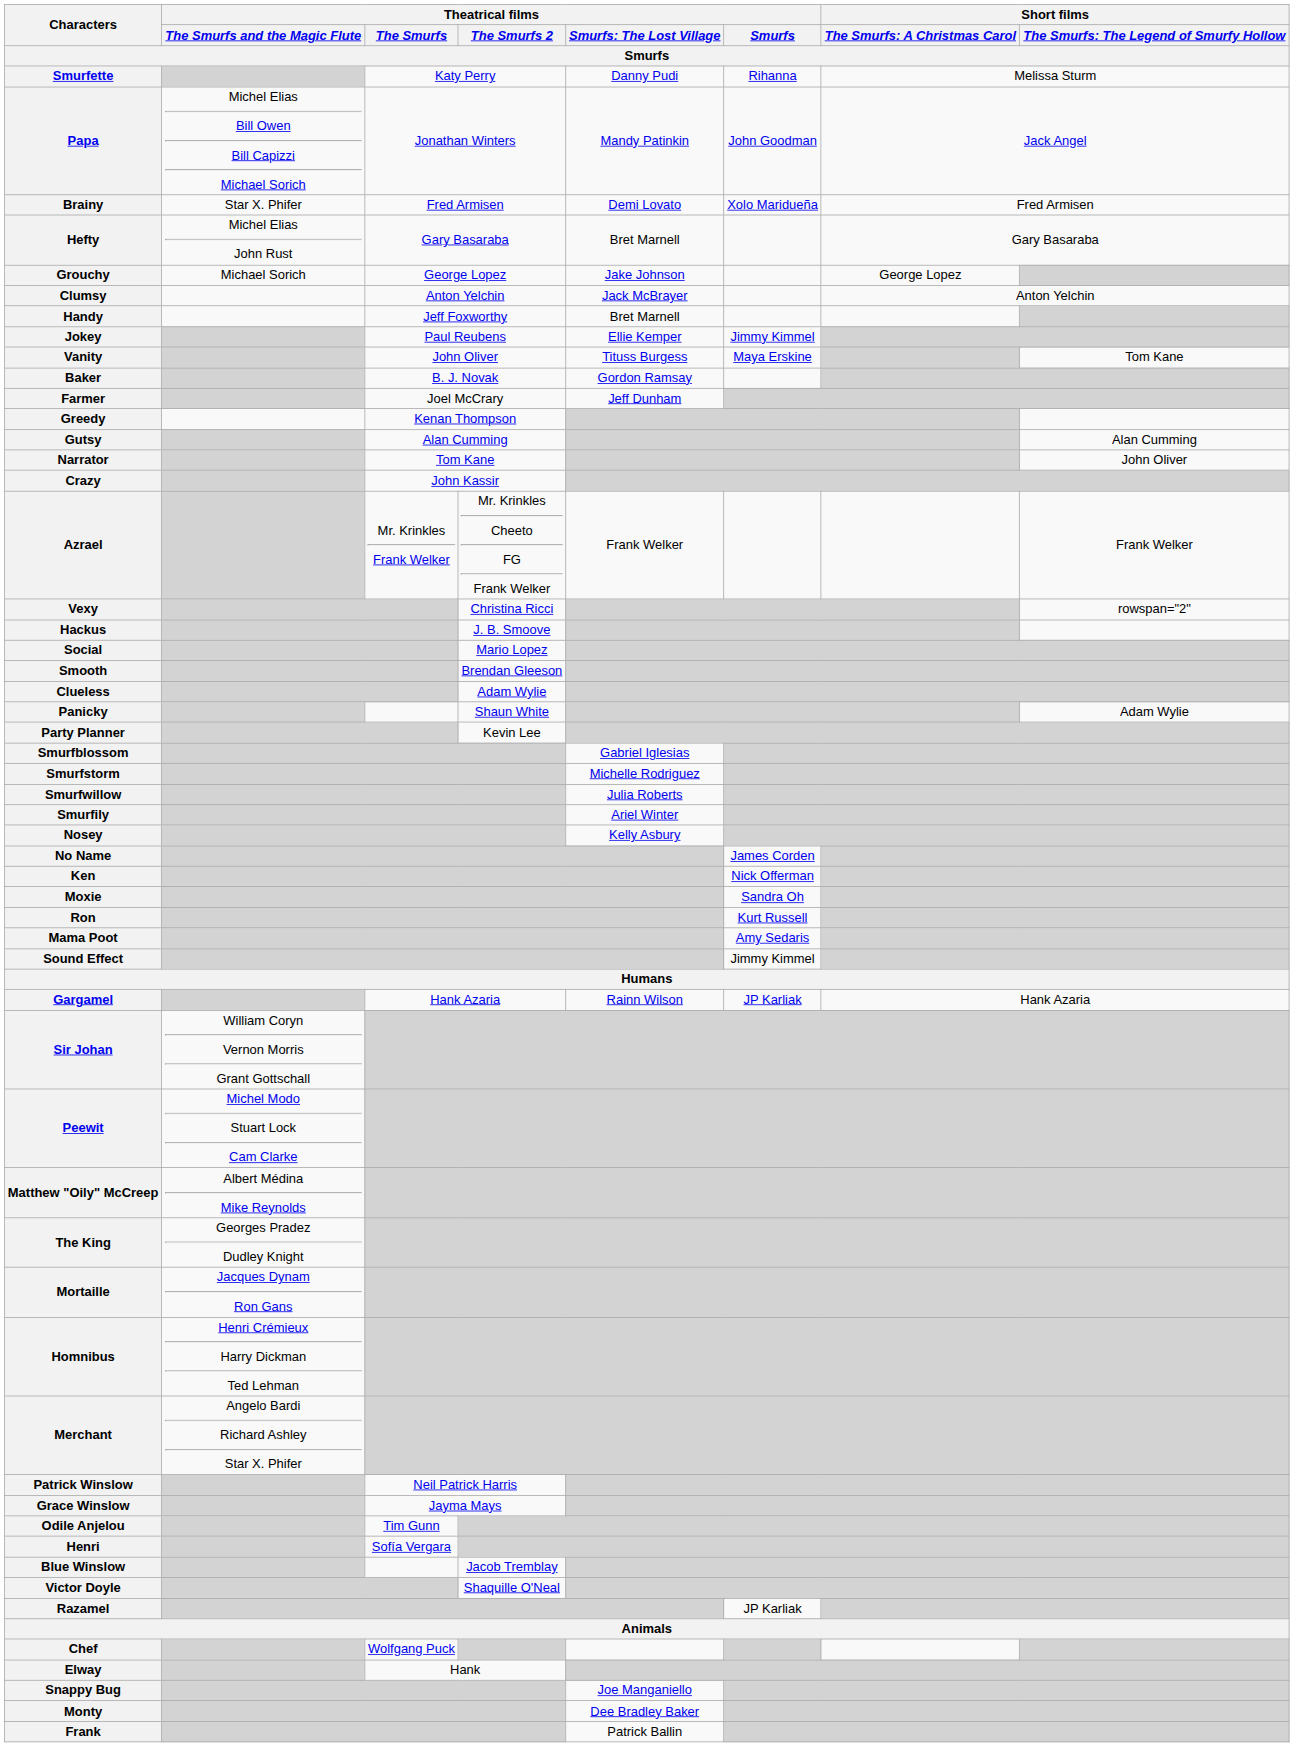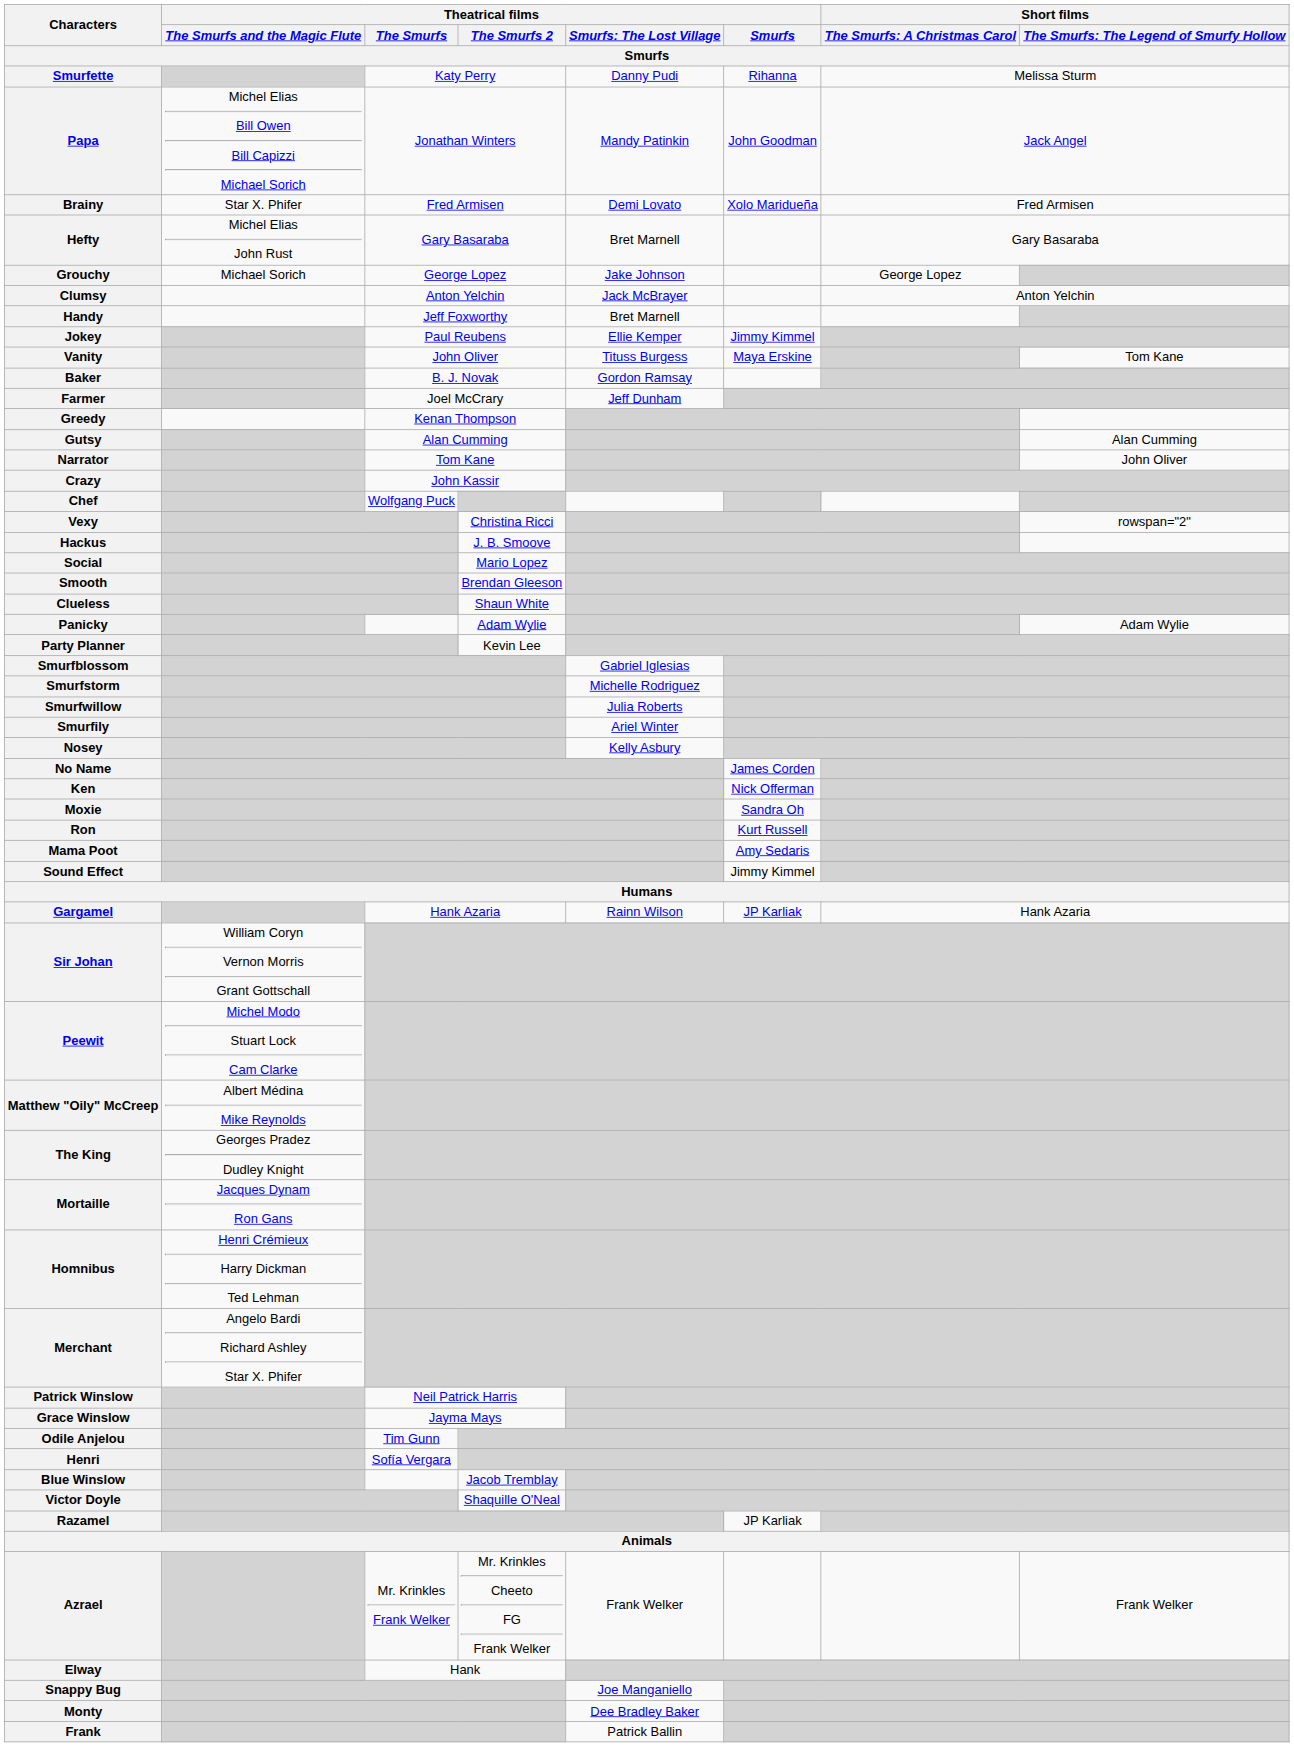rows swapped: (83, 1649) <-> (83, 545)
(512, 691) Adam Wylie -> (512, 604) Shaun White
(512, 712) Shaun White -> (512, 624) Adam Wylie
